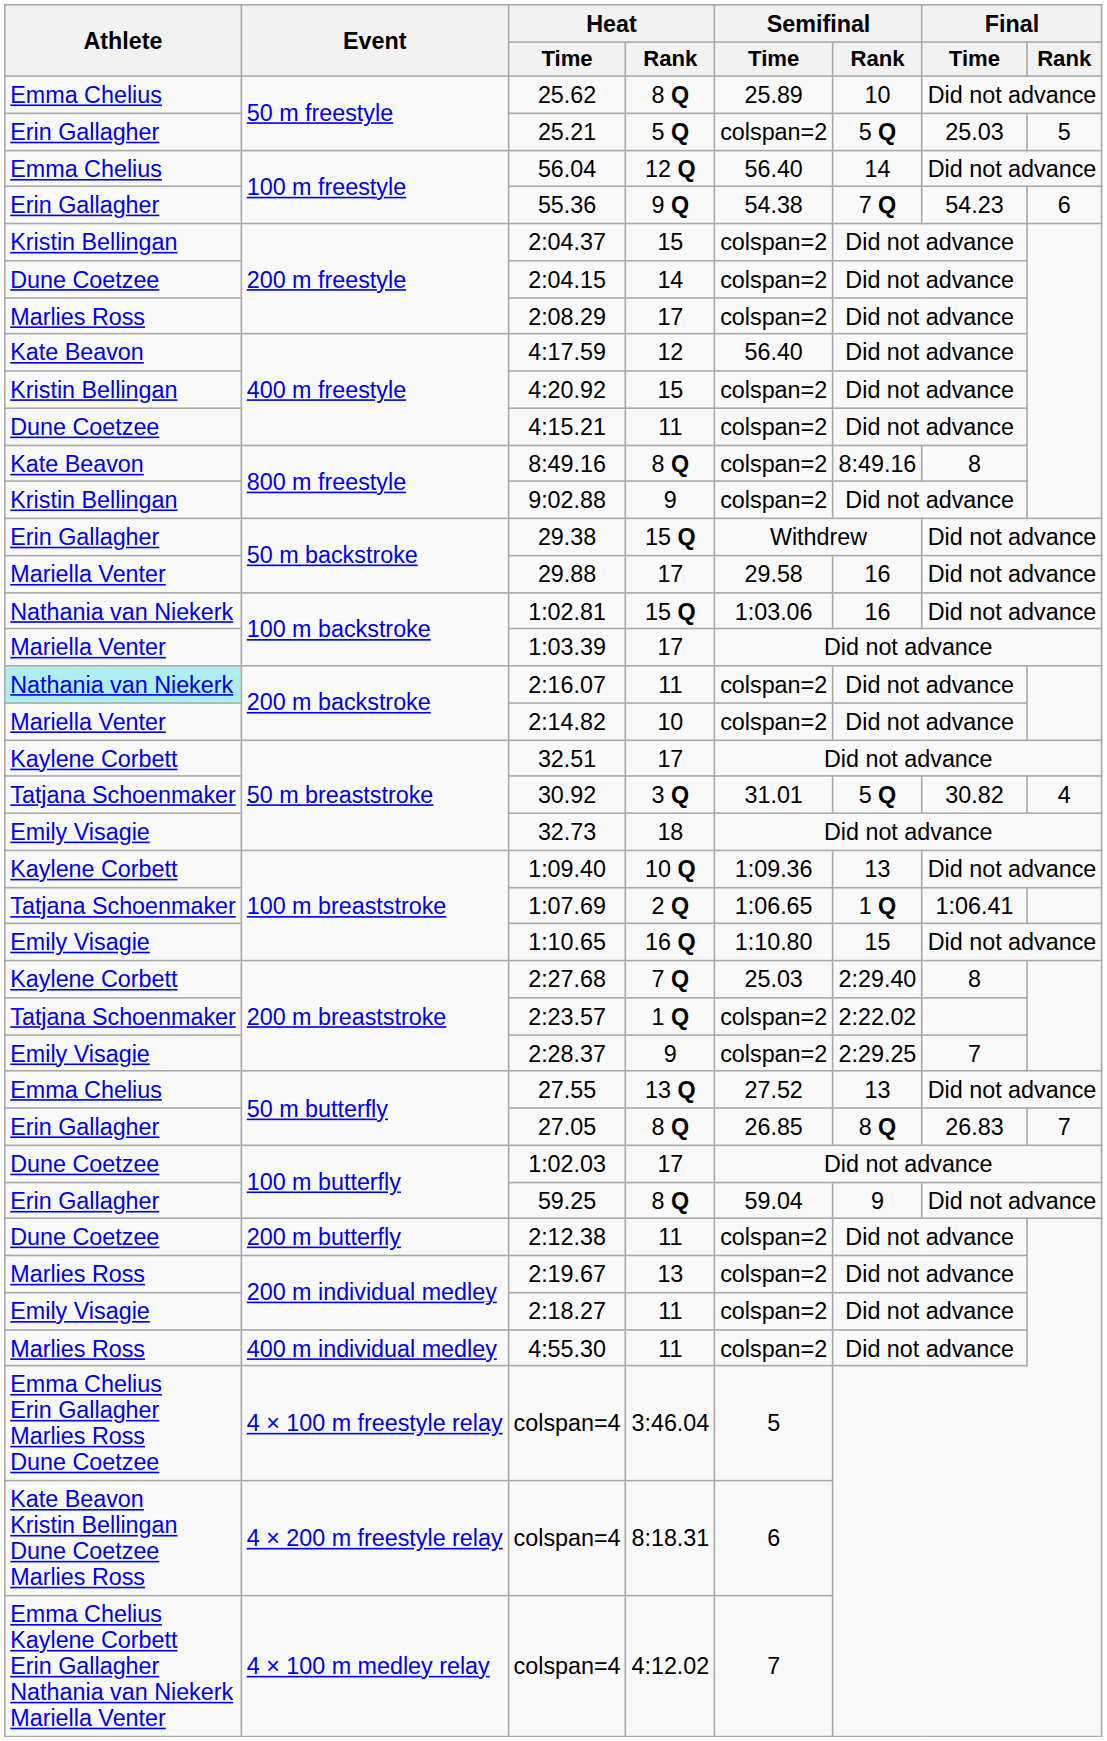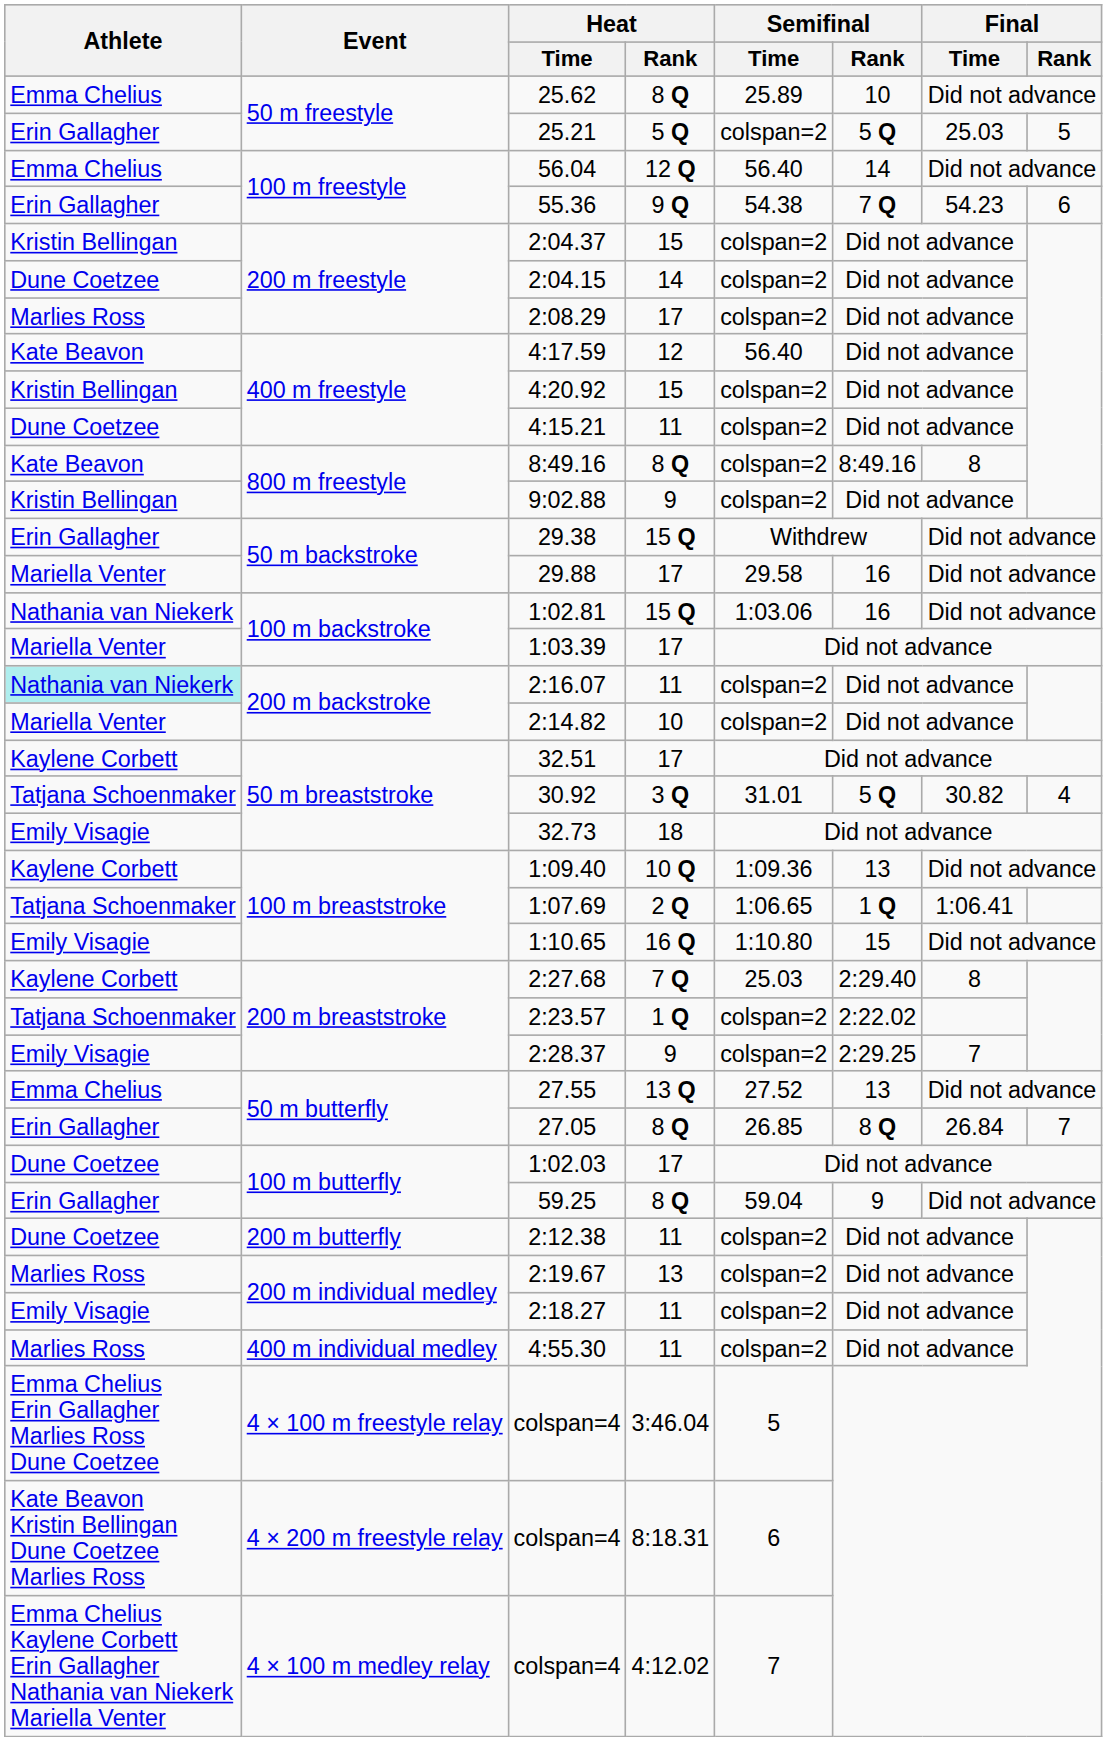(974, 1127) 26.83 -> (974, 1127) 26.84
